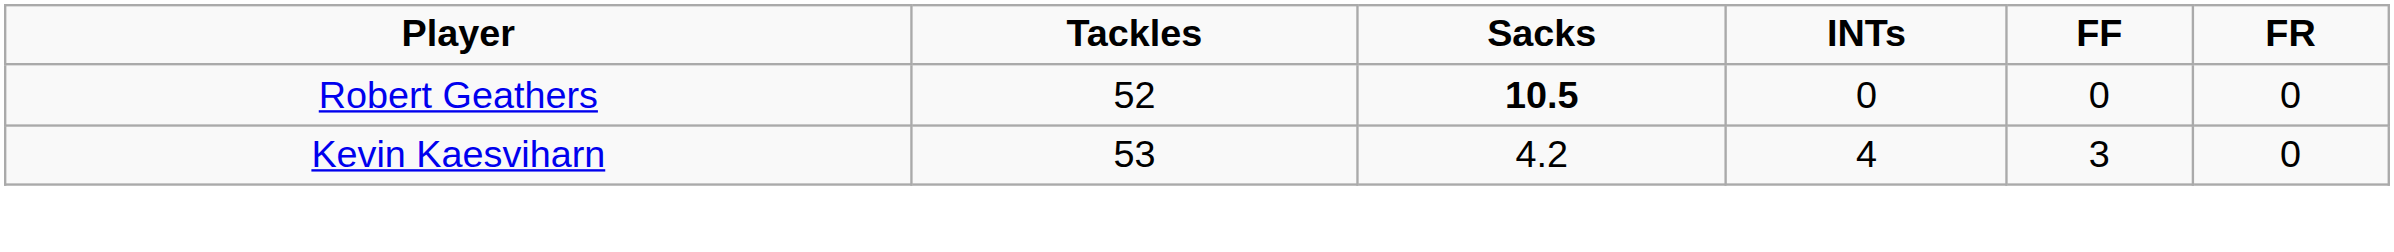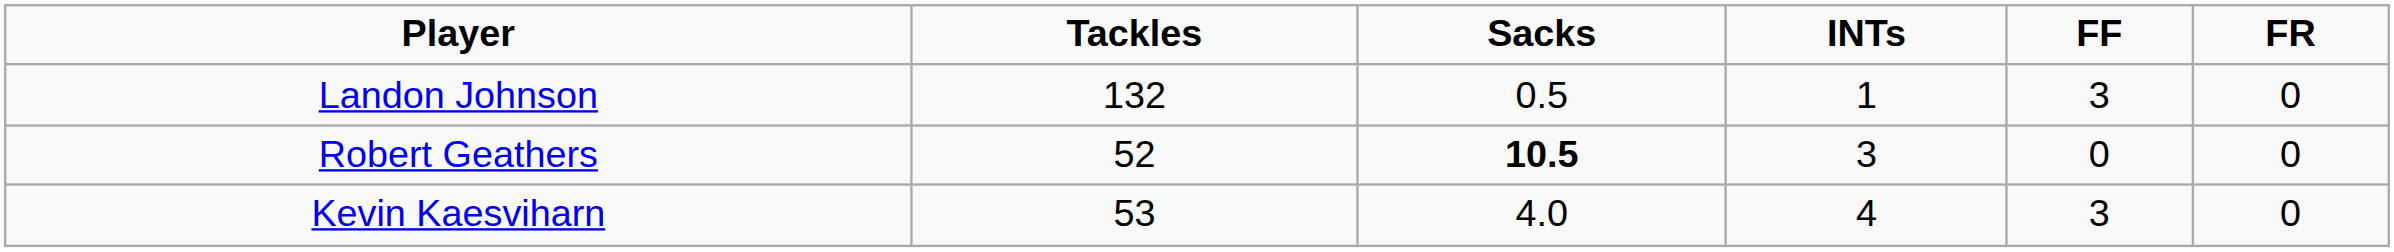+ row: (458, 94)
(1866, 94) 0 -> (1866, 154) 3
(1542, 154) 4.2 -> (1542, 214) 4.0
